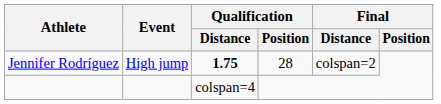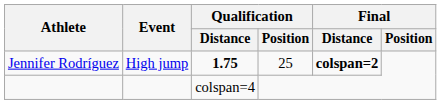(285, 63) 28 -> (285, 63) 25
(346, 63) normal -> (347, 63) bold
